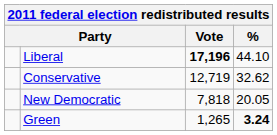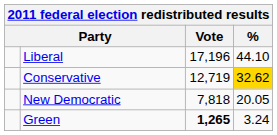(210, 57) bold -> (210, 57) normal
(253, 78) no background -> (253, 78) gold background
(214, 120) normal -> (214, 120) bold
(257, 120) bold -> (257, 120) normal
